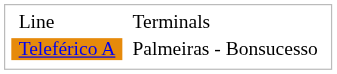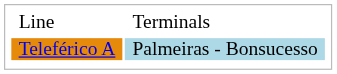(225, 49) no background -> (225, 49) lightblue background
